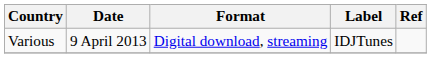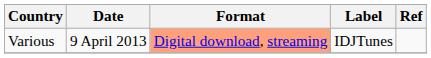(240, 40) no background -> (240, 40) lightsalmon background
